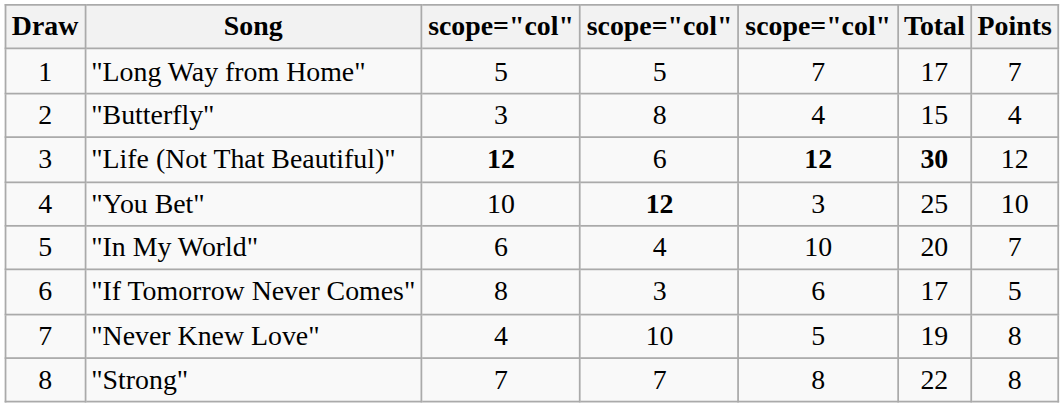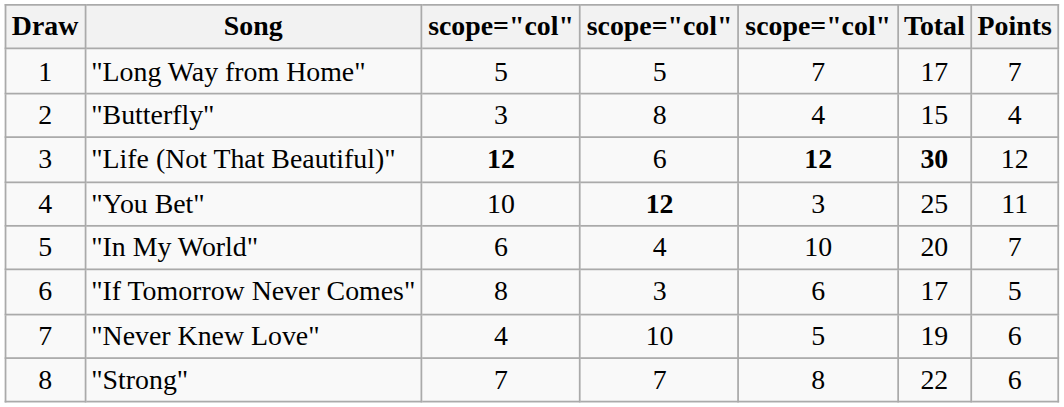(1015, 203) 10 -> (1015, 203) 11
(1015, 335) 8 -> (1015, 335) 6
(1015, 379) 8 -> (1015, 379) 6
